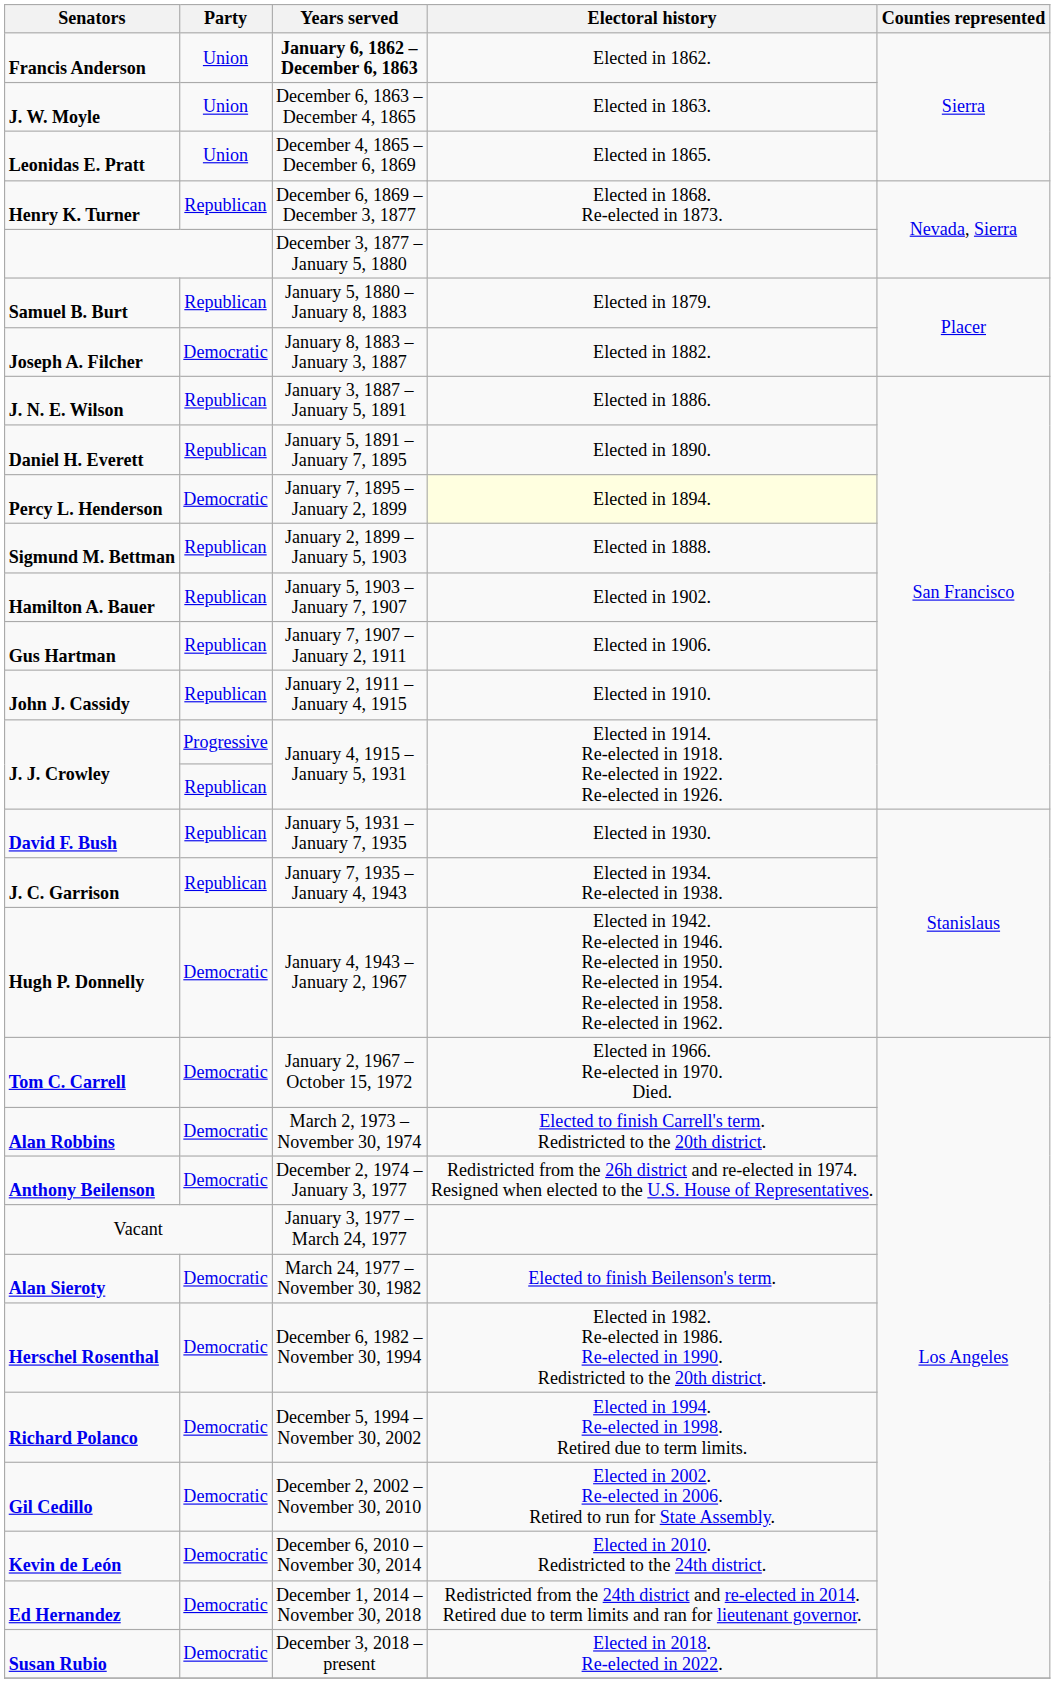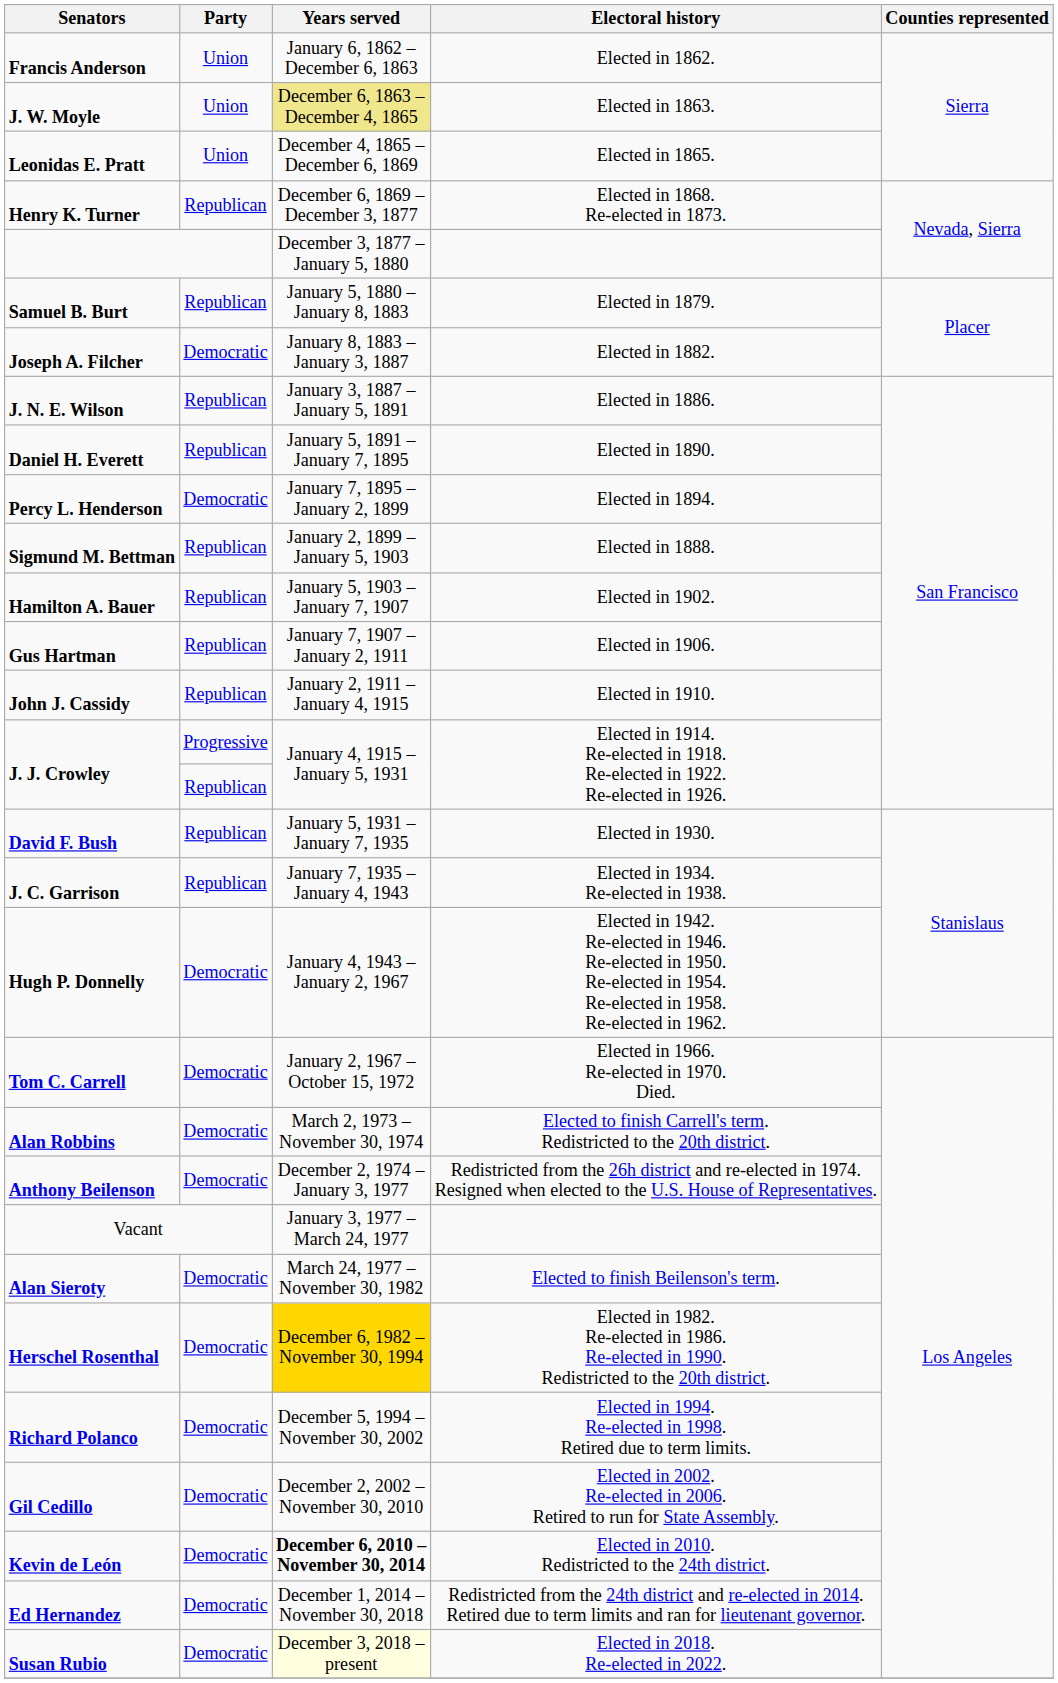(349, 57) bold -> (351, 57) normal
(349, 106) no background -> (351, 106) khaki background
(652, 498) lightyellow background -> (656, 498) no background
(349, 1347) no background -> (351, 1347) gold background
(349, 1555) normal -> (351, 1555) bold
(349, 1653) no background -> (351, 1653) lightyellow background
